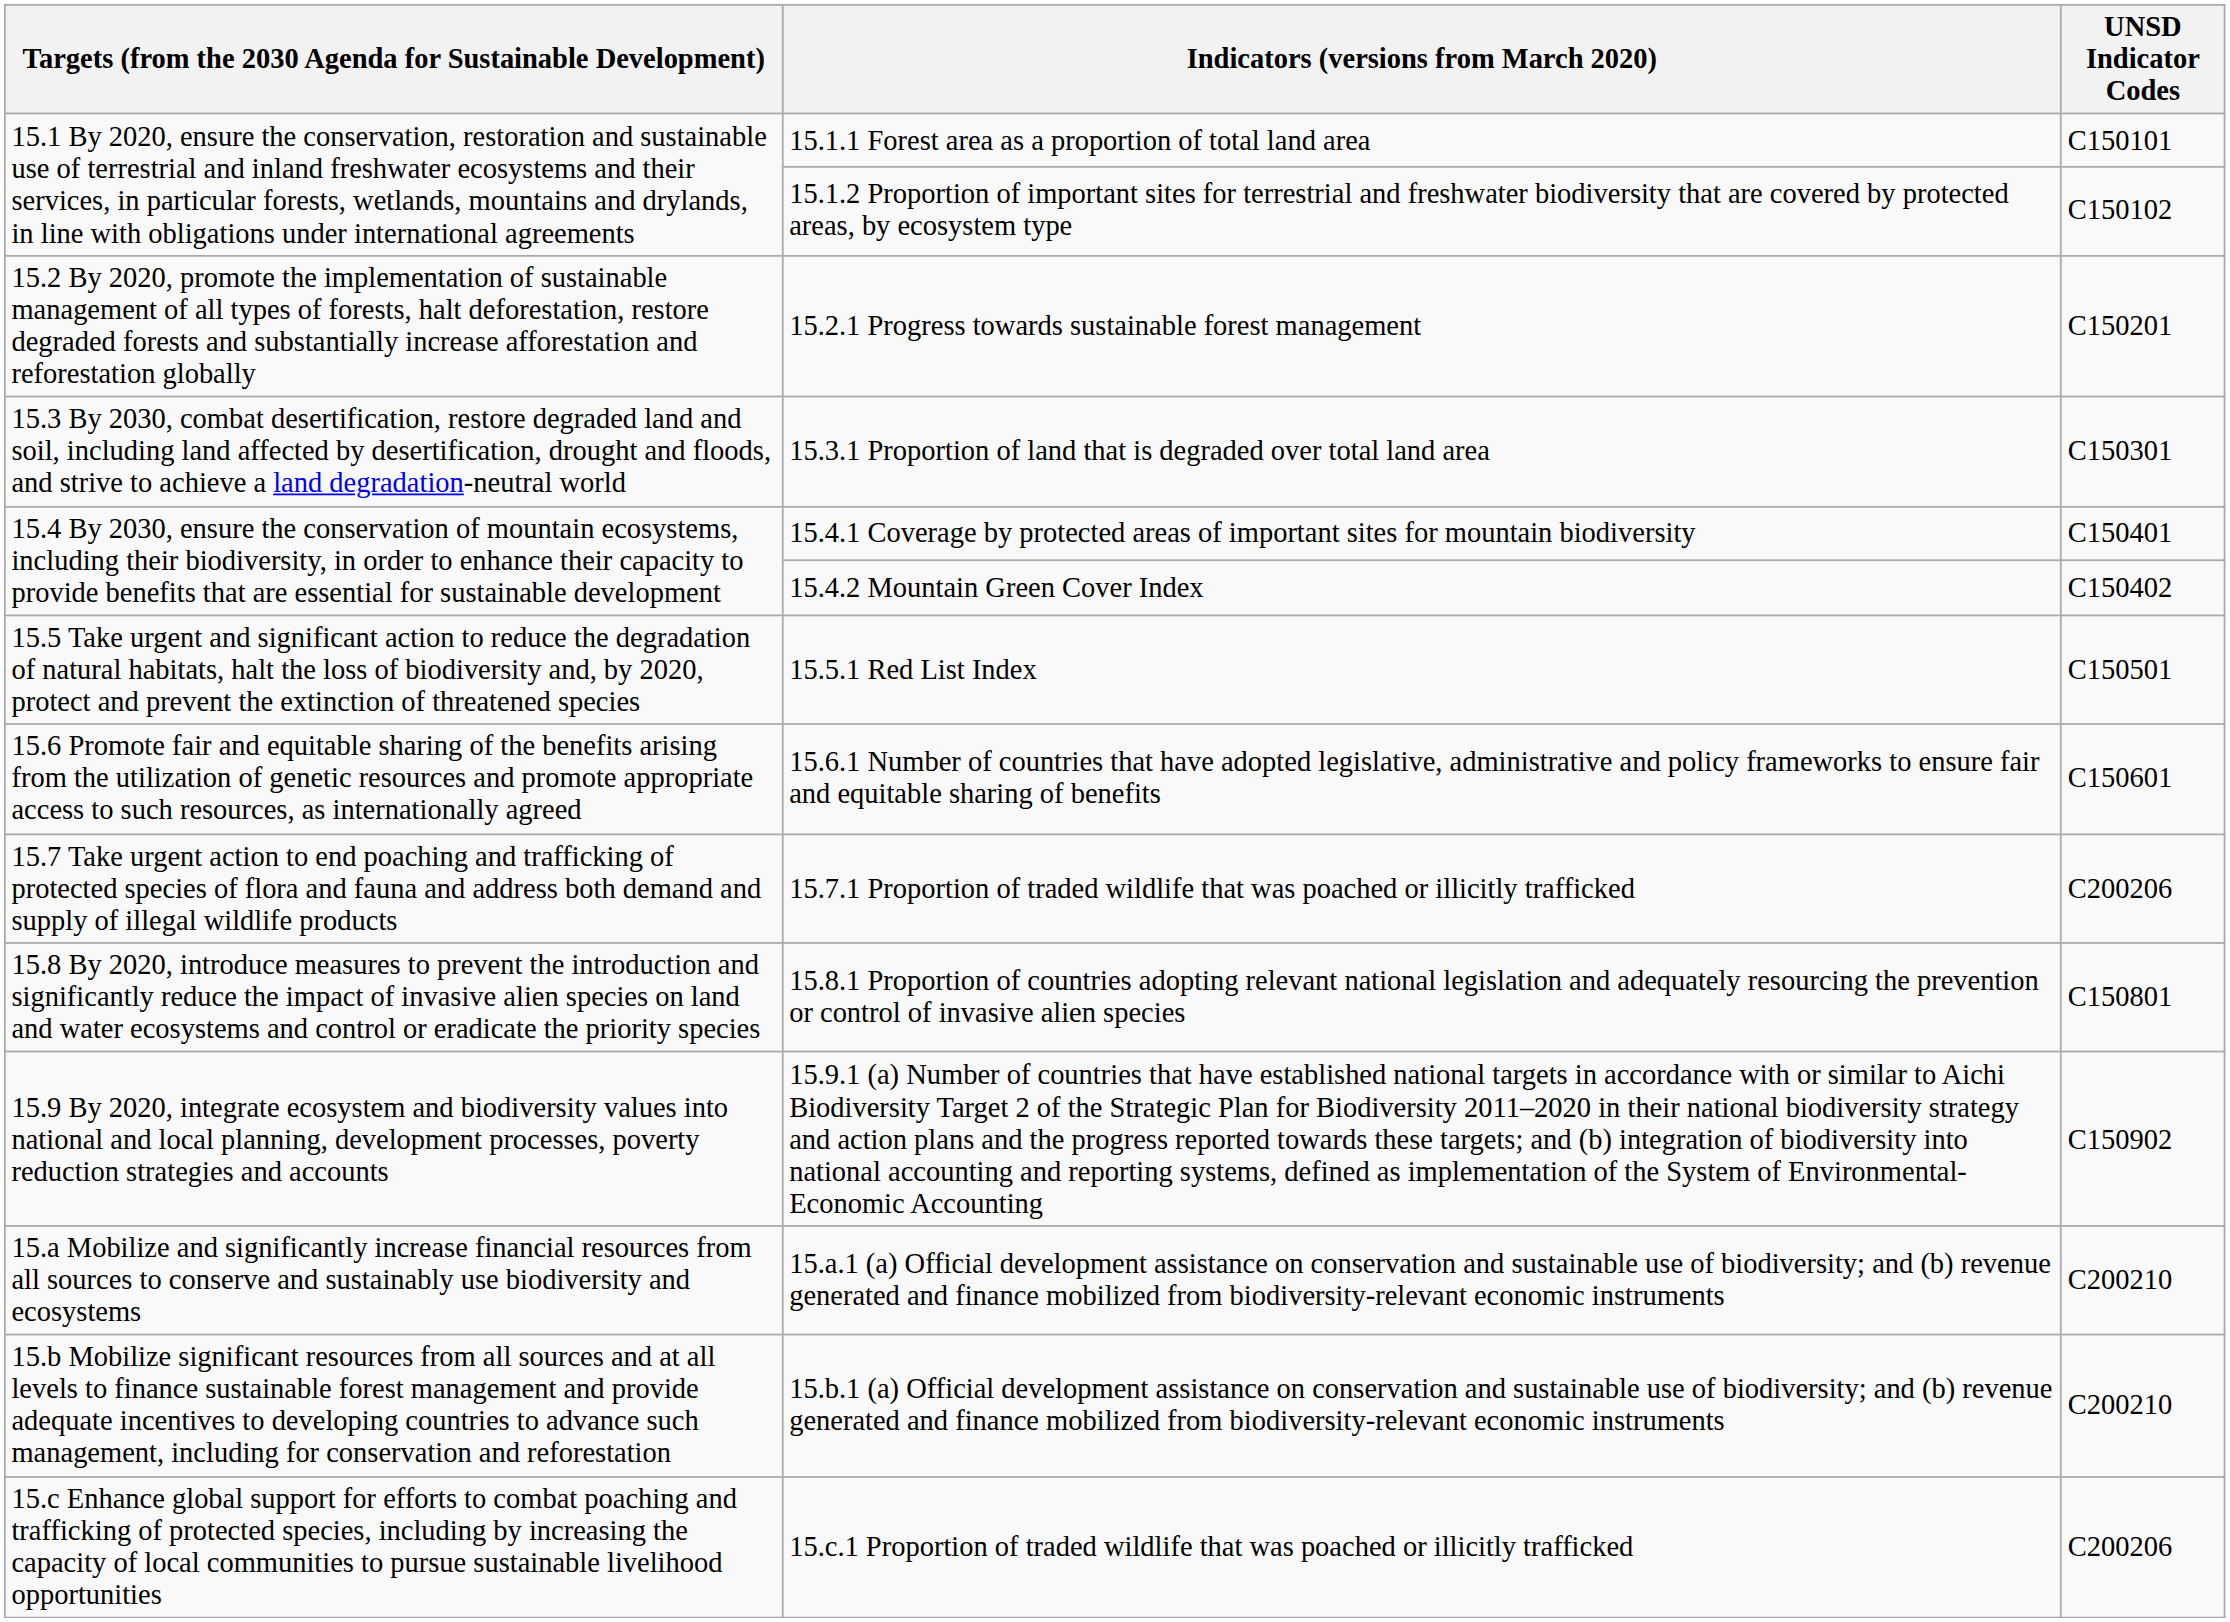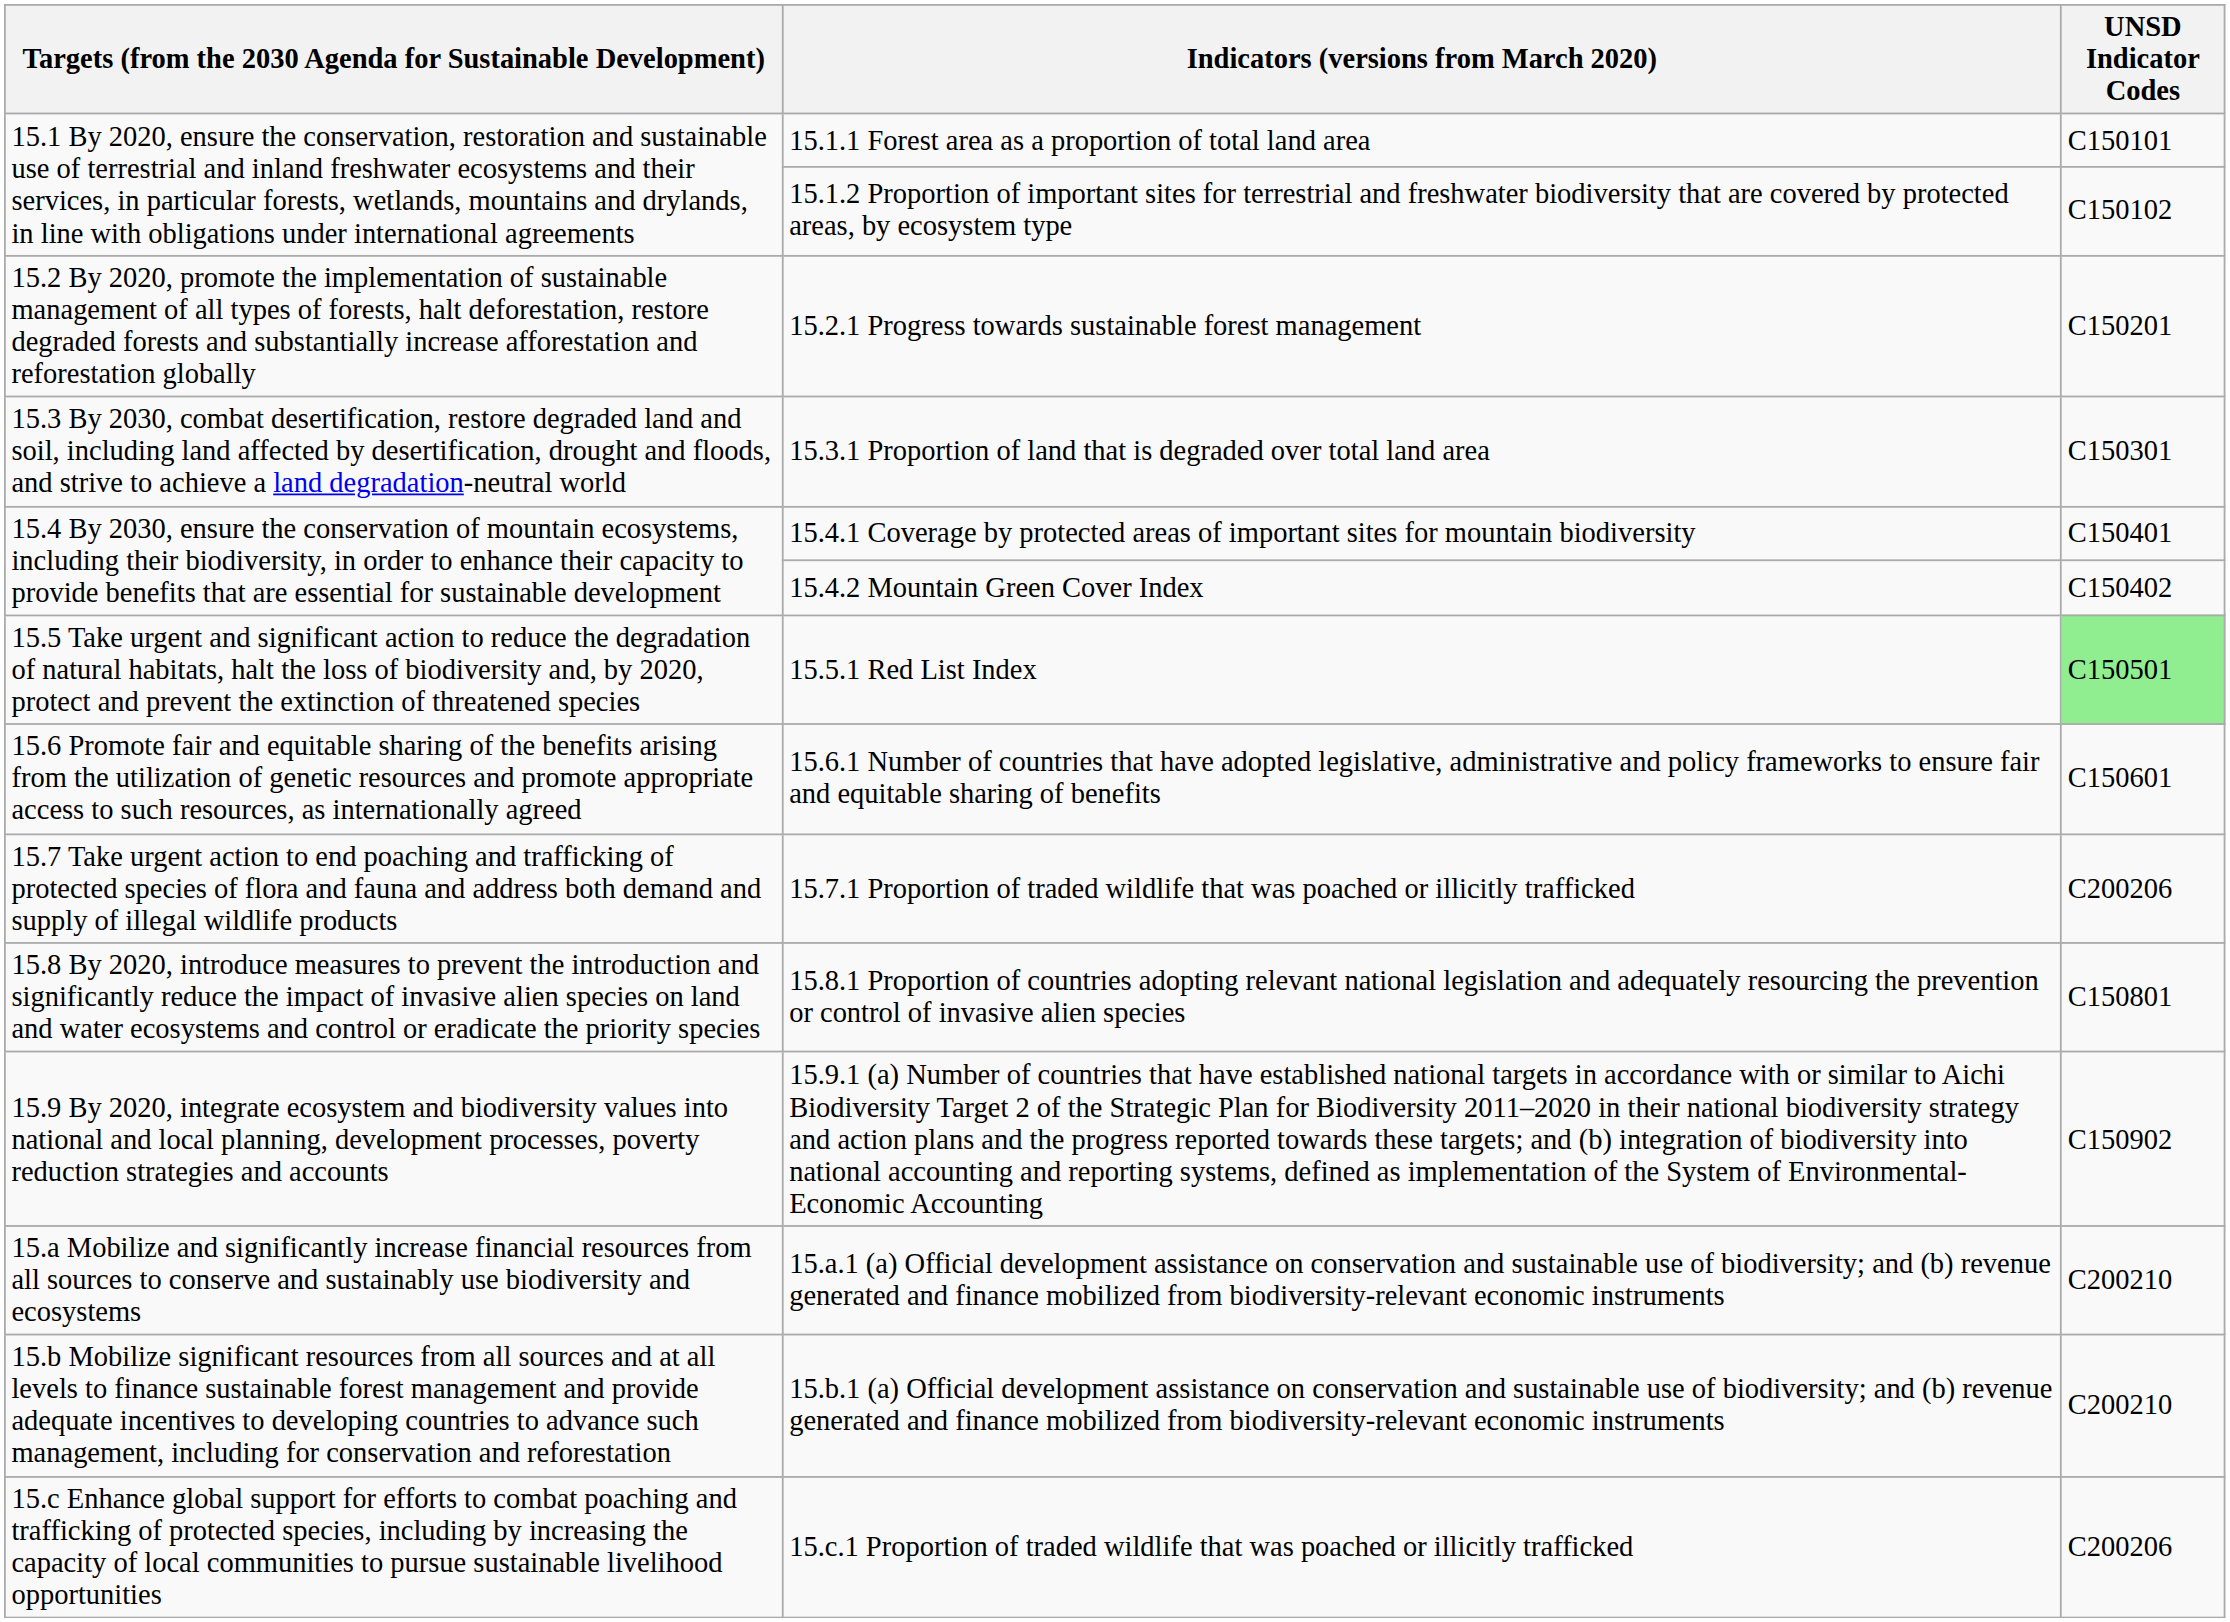(2120, 669) no background -> (2120, 669) lightgreen background
